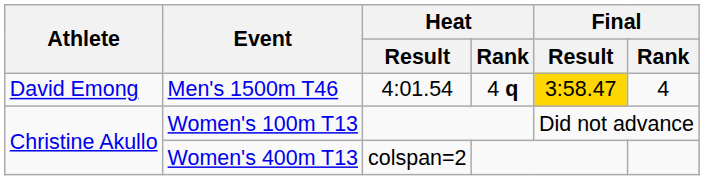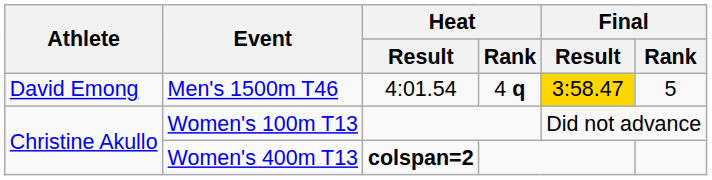(663, 90) 4 -> (670, 90) 5
(417, 158) normal -> (421, 158) bold
